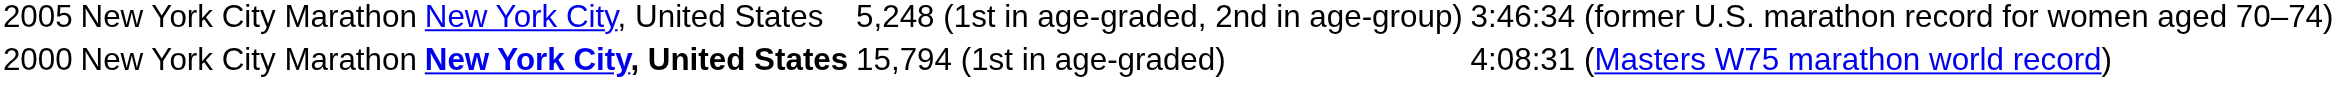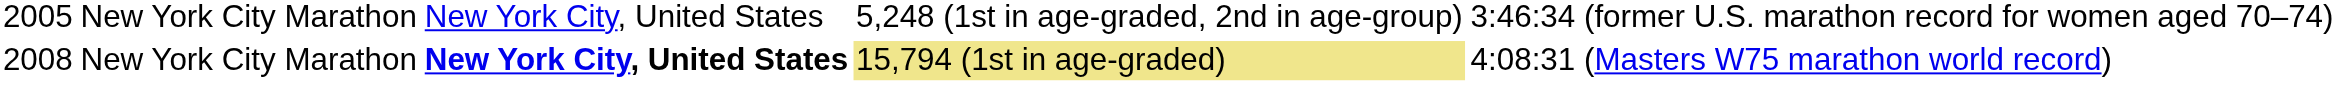(38, 60) 2000 -> (38, 60) 2008
(1041, 60) no background -> (1041, 60) khaki background
